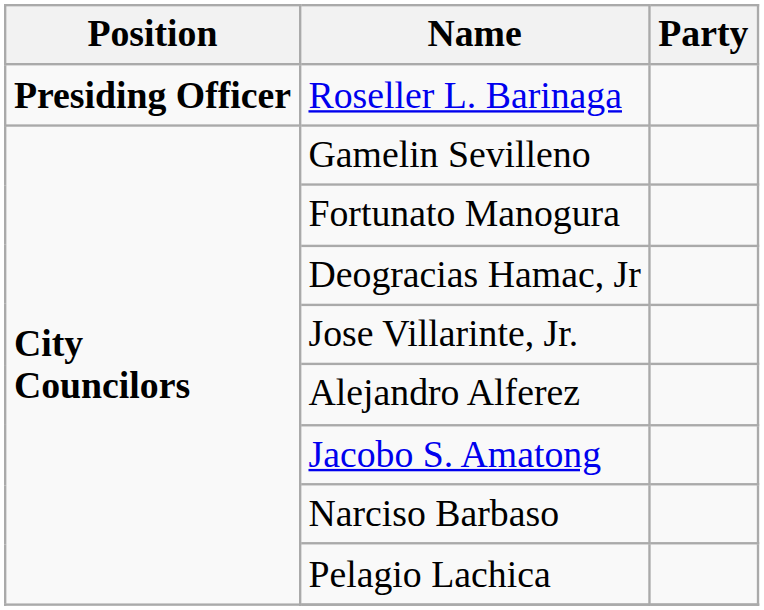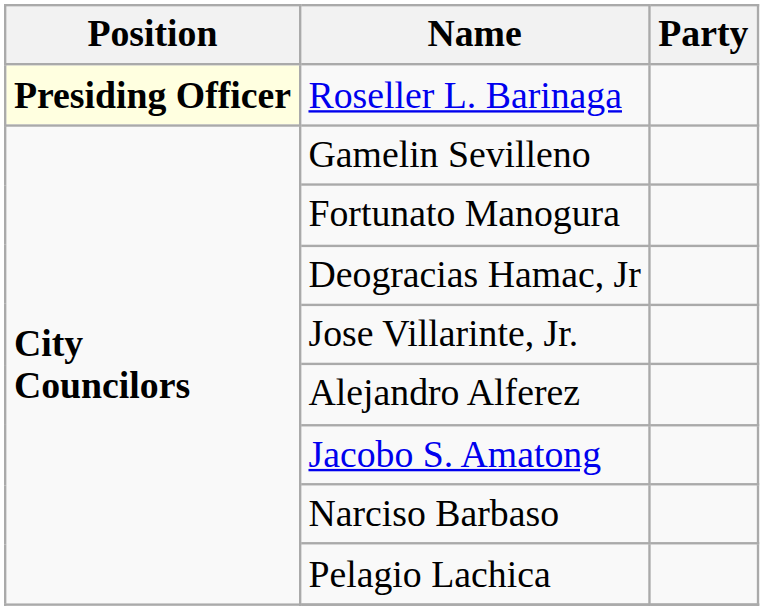(152, 94) no background -> (152, 94) lightyellow background
